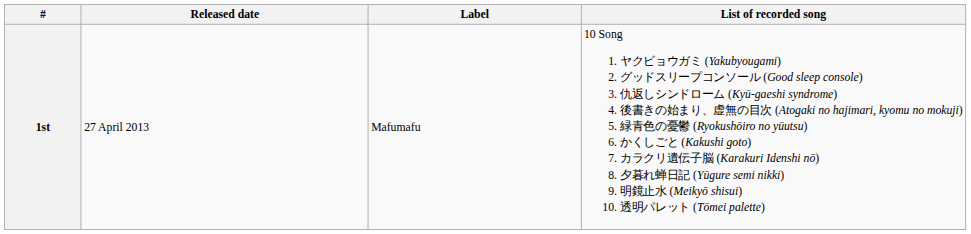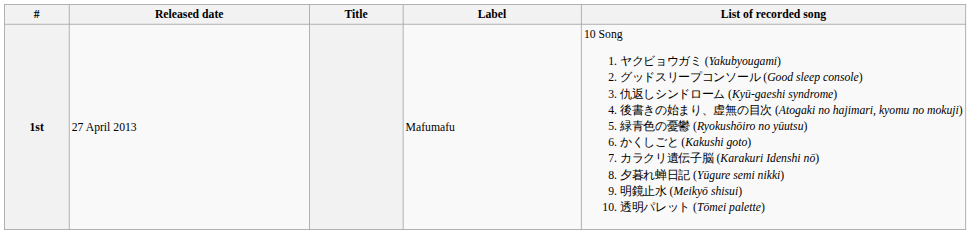+ column: (356, 14)
